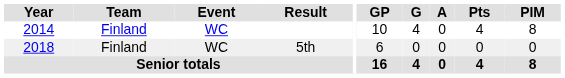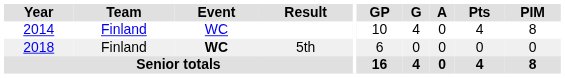(216, 47) normal -> (216, 47) bold
